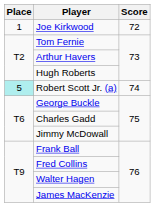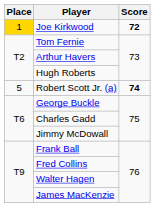(19, 27) no background -> (19, 27) gold background
(134, 27) normal -> (134, 27) bold
(19, 88) paleturquoise background -> (19, 88) no background
(134, 88) normal -> (134, 88) bold
